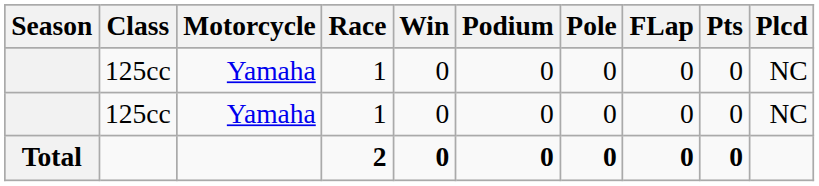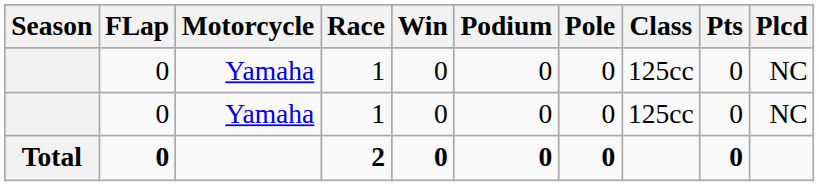columns swapped: (138, 26) <-> (662, 26)
